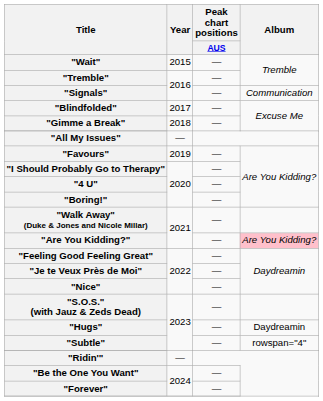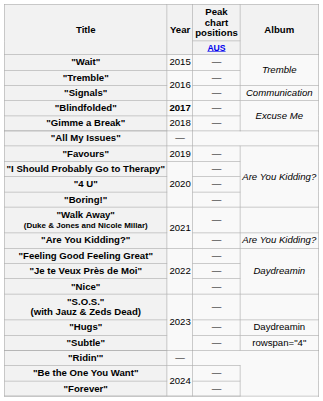(180, 108) normal -> (180, 108) bold
(279, 240) pink background -> (279, 240) no background
